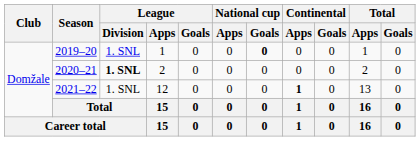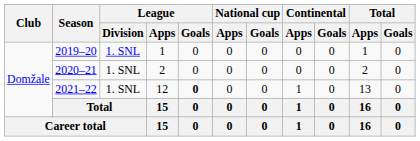(265, 51) bold -> (265, 51) normal
(123, 70) bold -> (123, 70) normal
(195, 88) normal -> (195, 88) bold
(299, 88) bold -> (299, 88) normal
